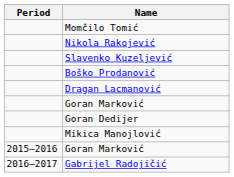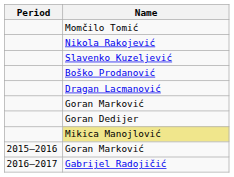(113, 134) no background -> (113, 134) khaki background
